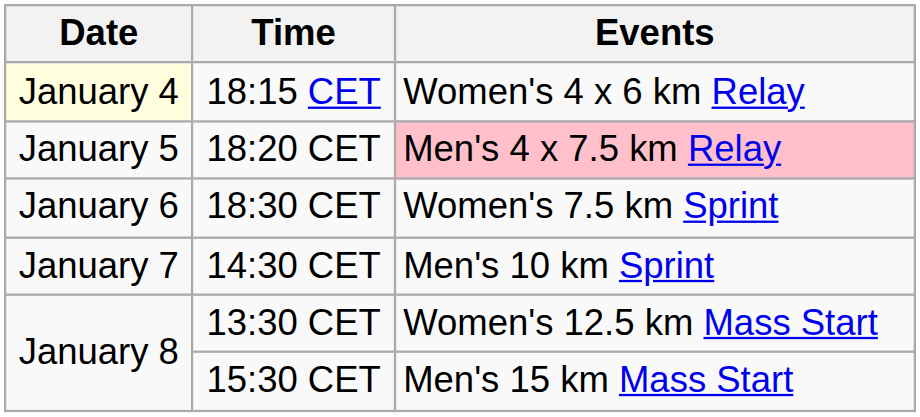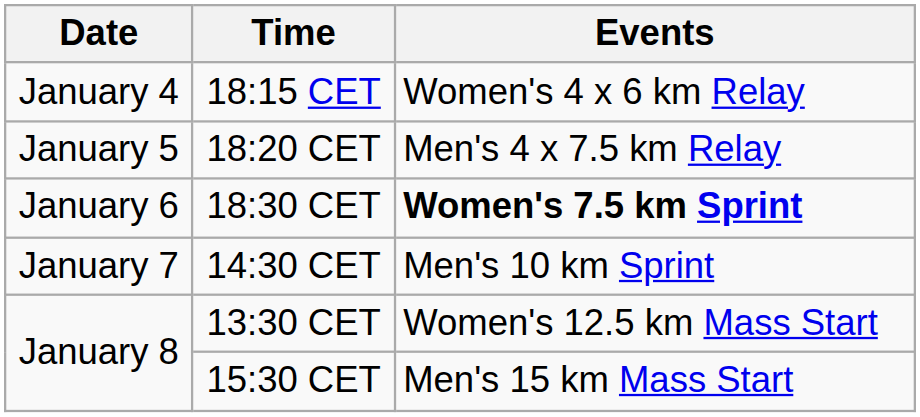(99, 91) lightyellow background -> (99, 91) no background
(592, 149) pink background -> (592, 149) no background
(591, 206) normal -> (603, 206) bold
